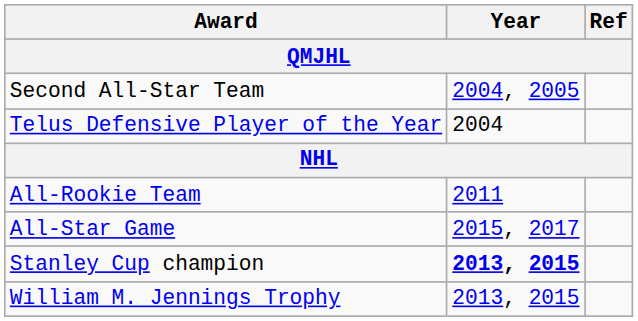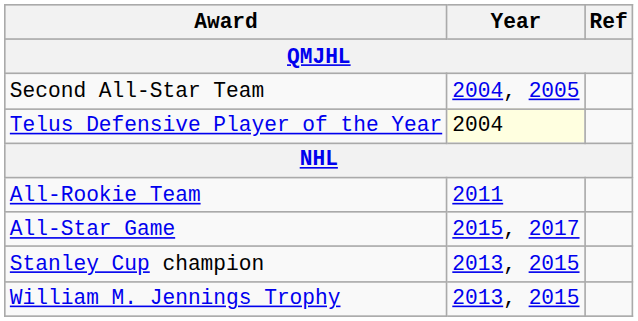(478, 126) no background -> (478, 126) lightyellow background
(516, 264) bold -> (516, 264) normal
